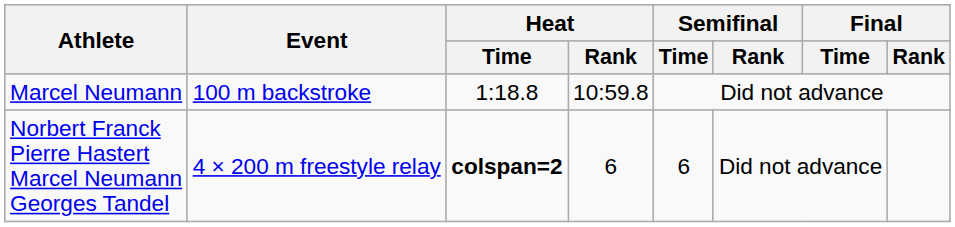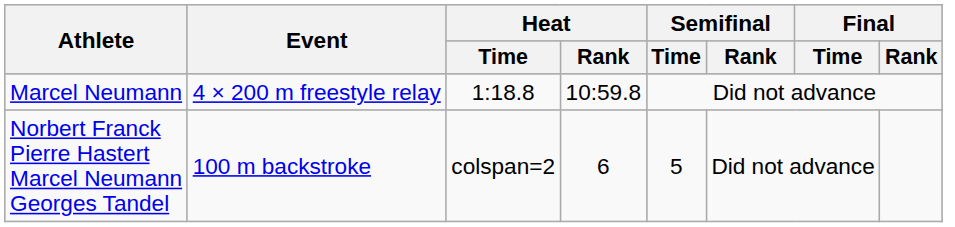(282, 92) 100 m backstroke -> (317, 92) 4 × 200 m freestyle relay
(317, 166) 4 × 200 m freestyle relay -> (282, 166) 100 m backstroke
(507, 166) bold -> (503, 166) normal
(684, 166) 6 -> (676, 166) 5
